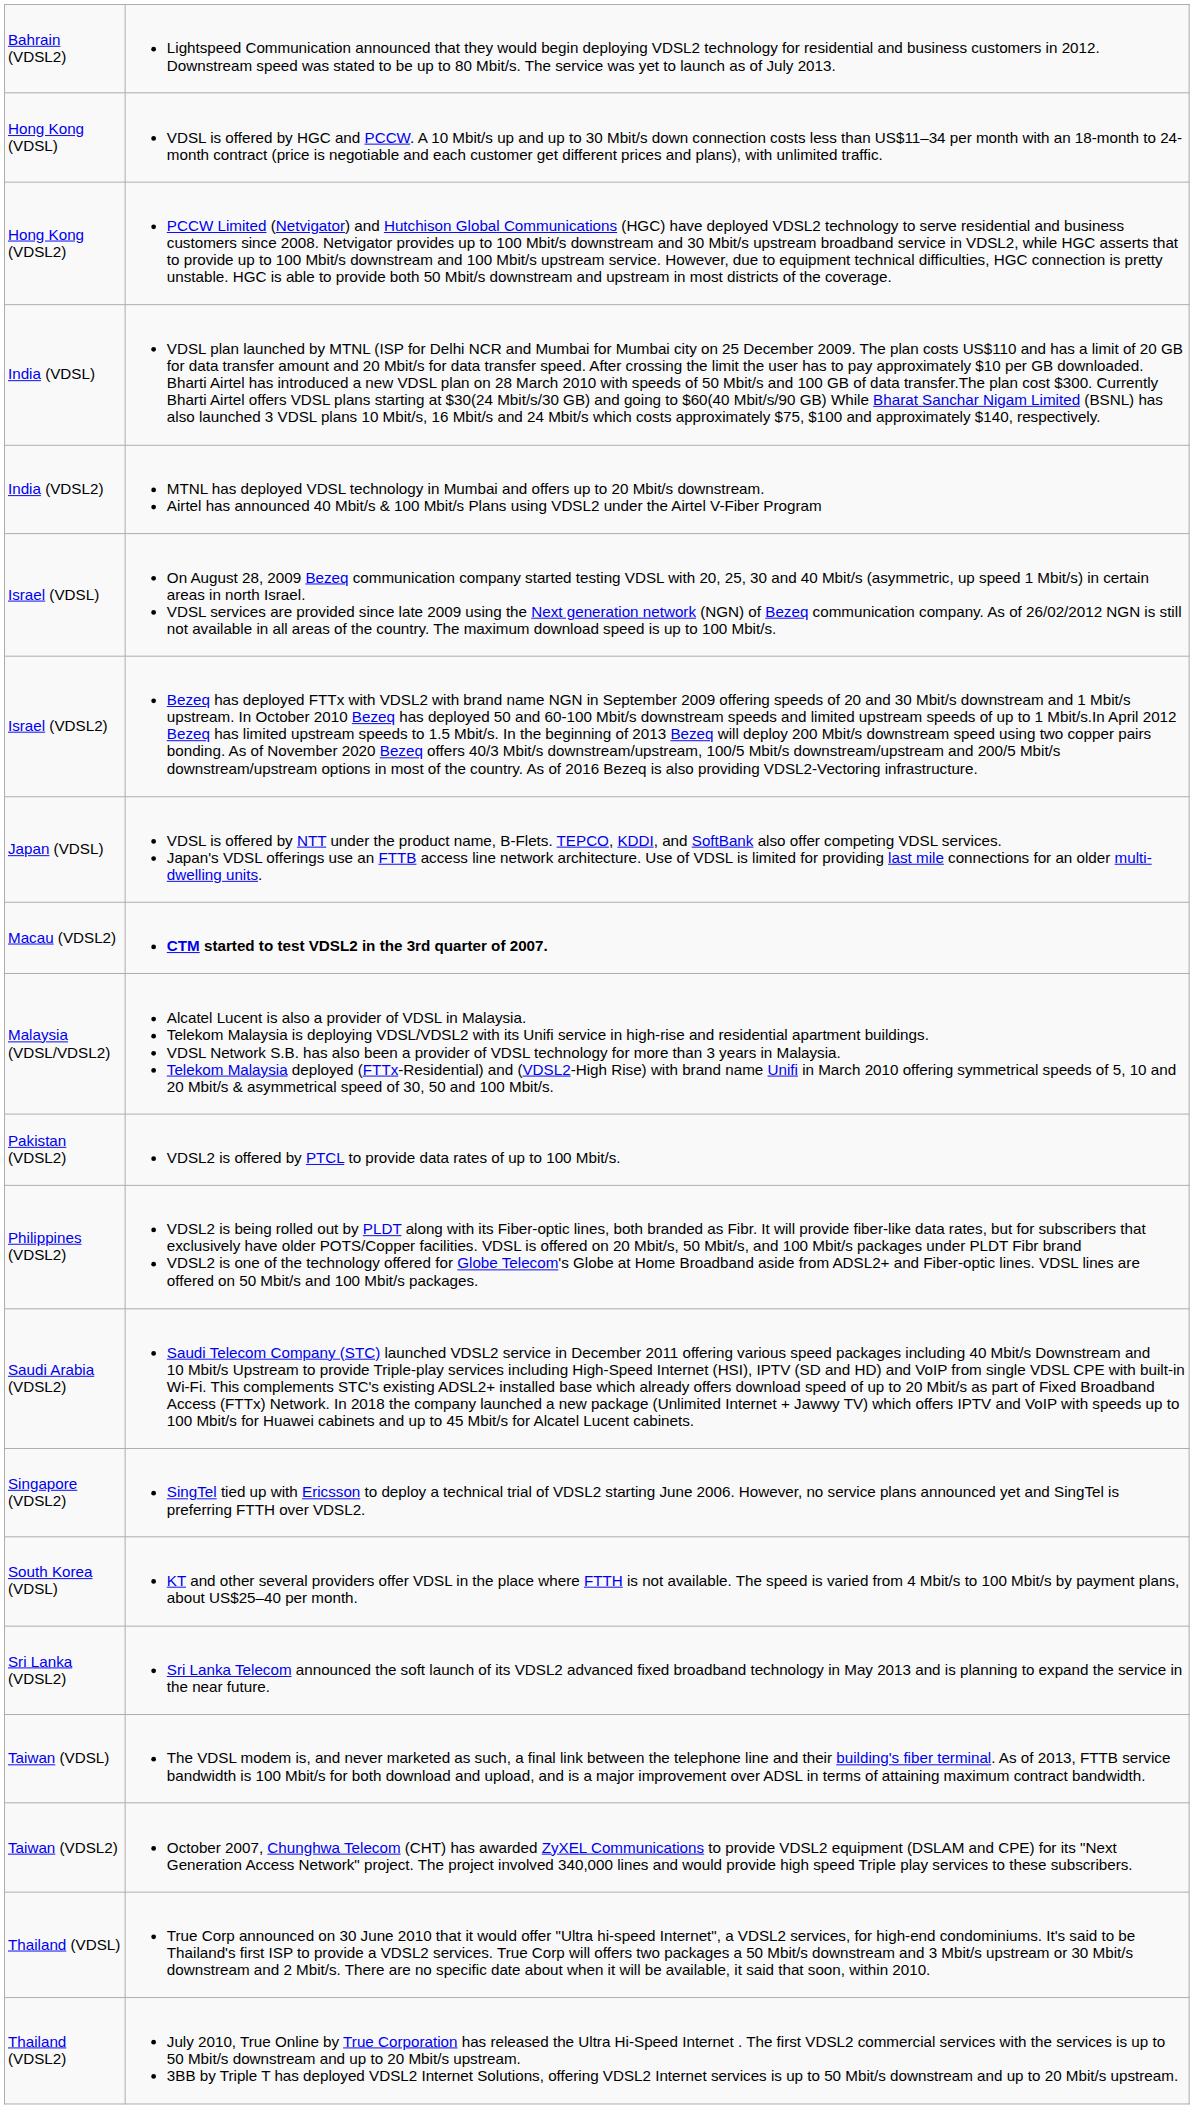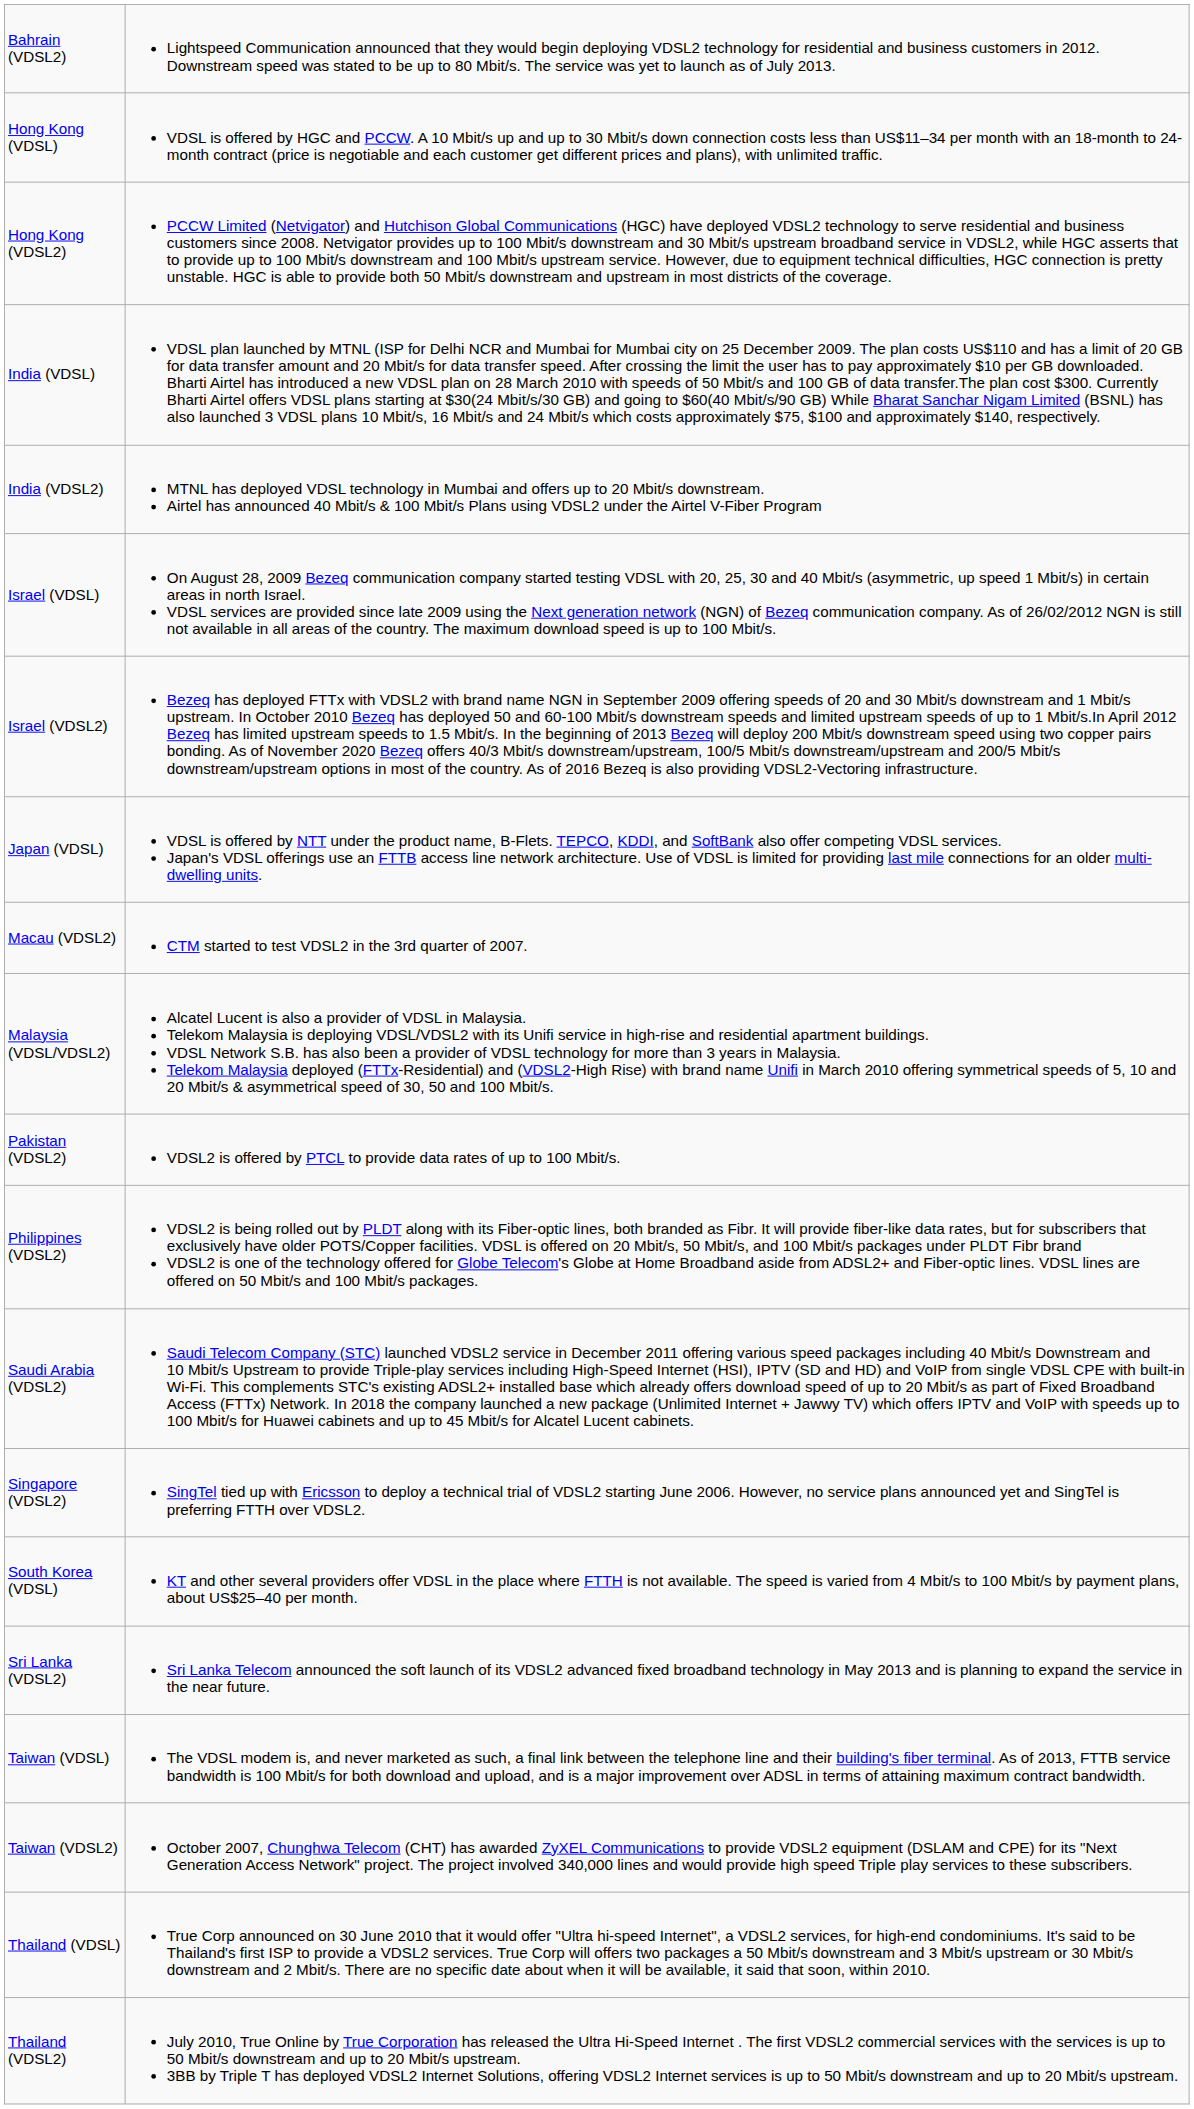(657, 947) bold -> (657, 947) normal
